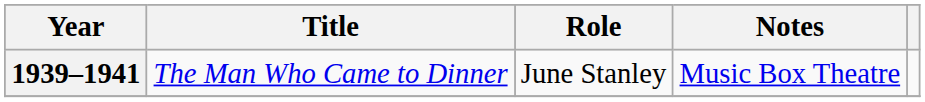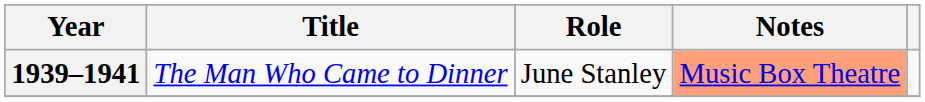(790, 72) no background -> (790, 72) lightsalmon background
